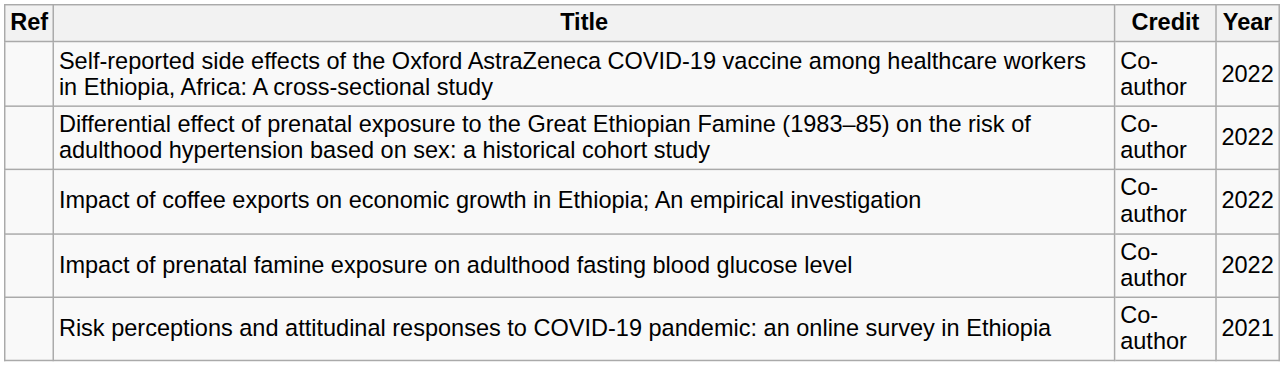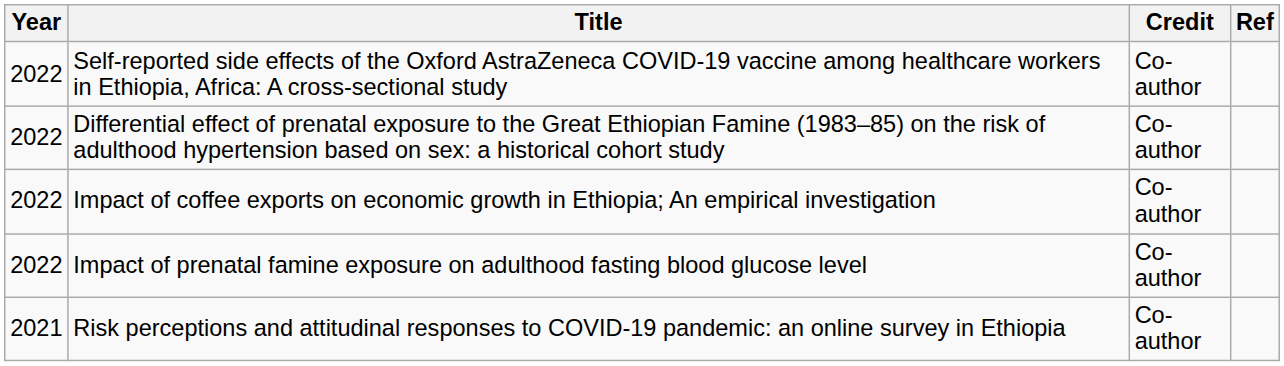columns swapped: (1248, 23) <-> (29, 23)
